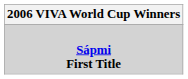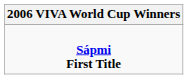(94, 56) lightgrey background -> (94, 56) no background
